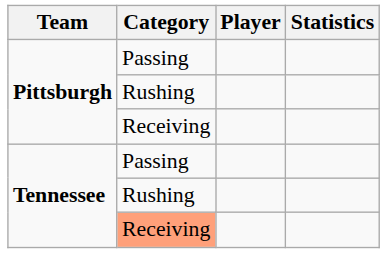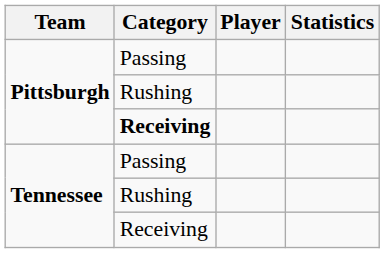(166, 126) normal -> (165, 126) bold
(166, 229) lightsalmon background -> (164, 229) no background
